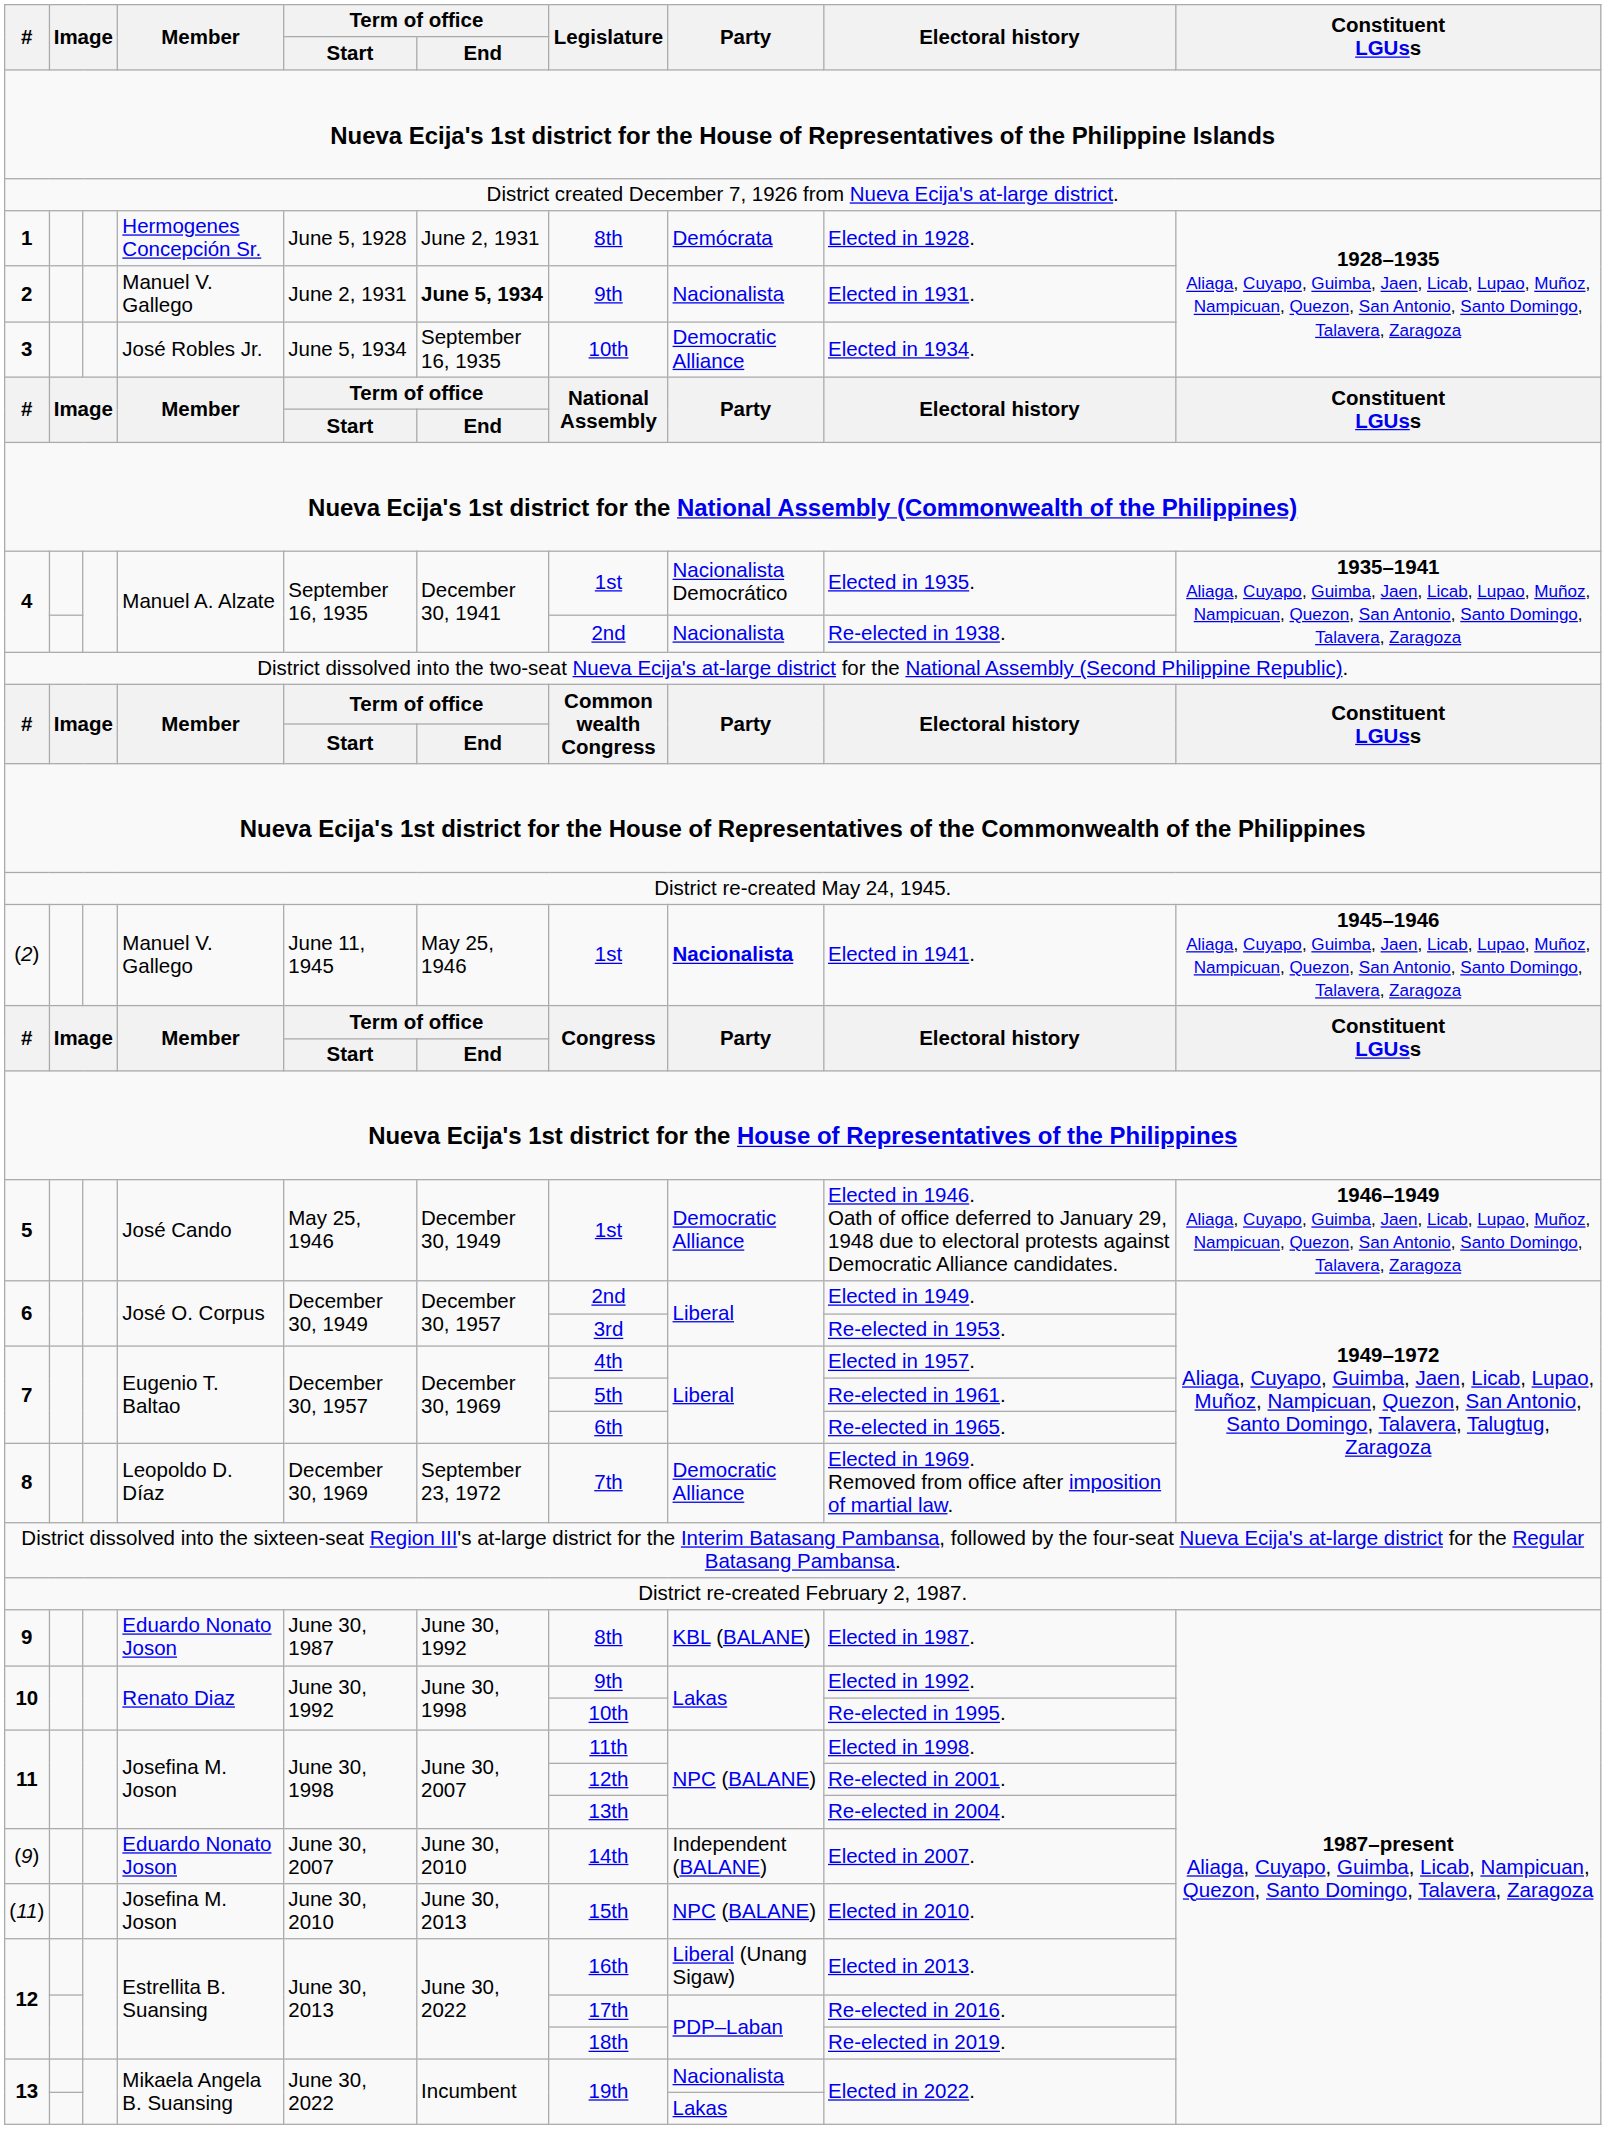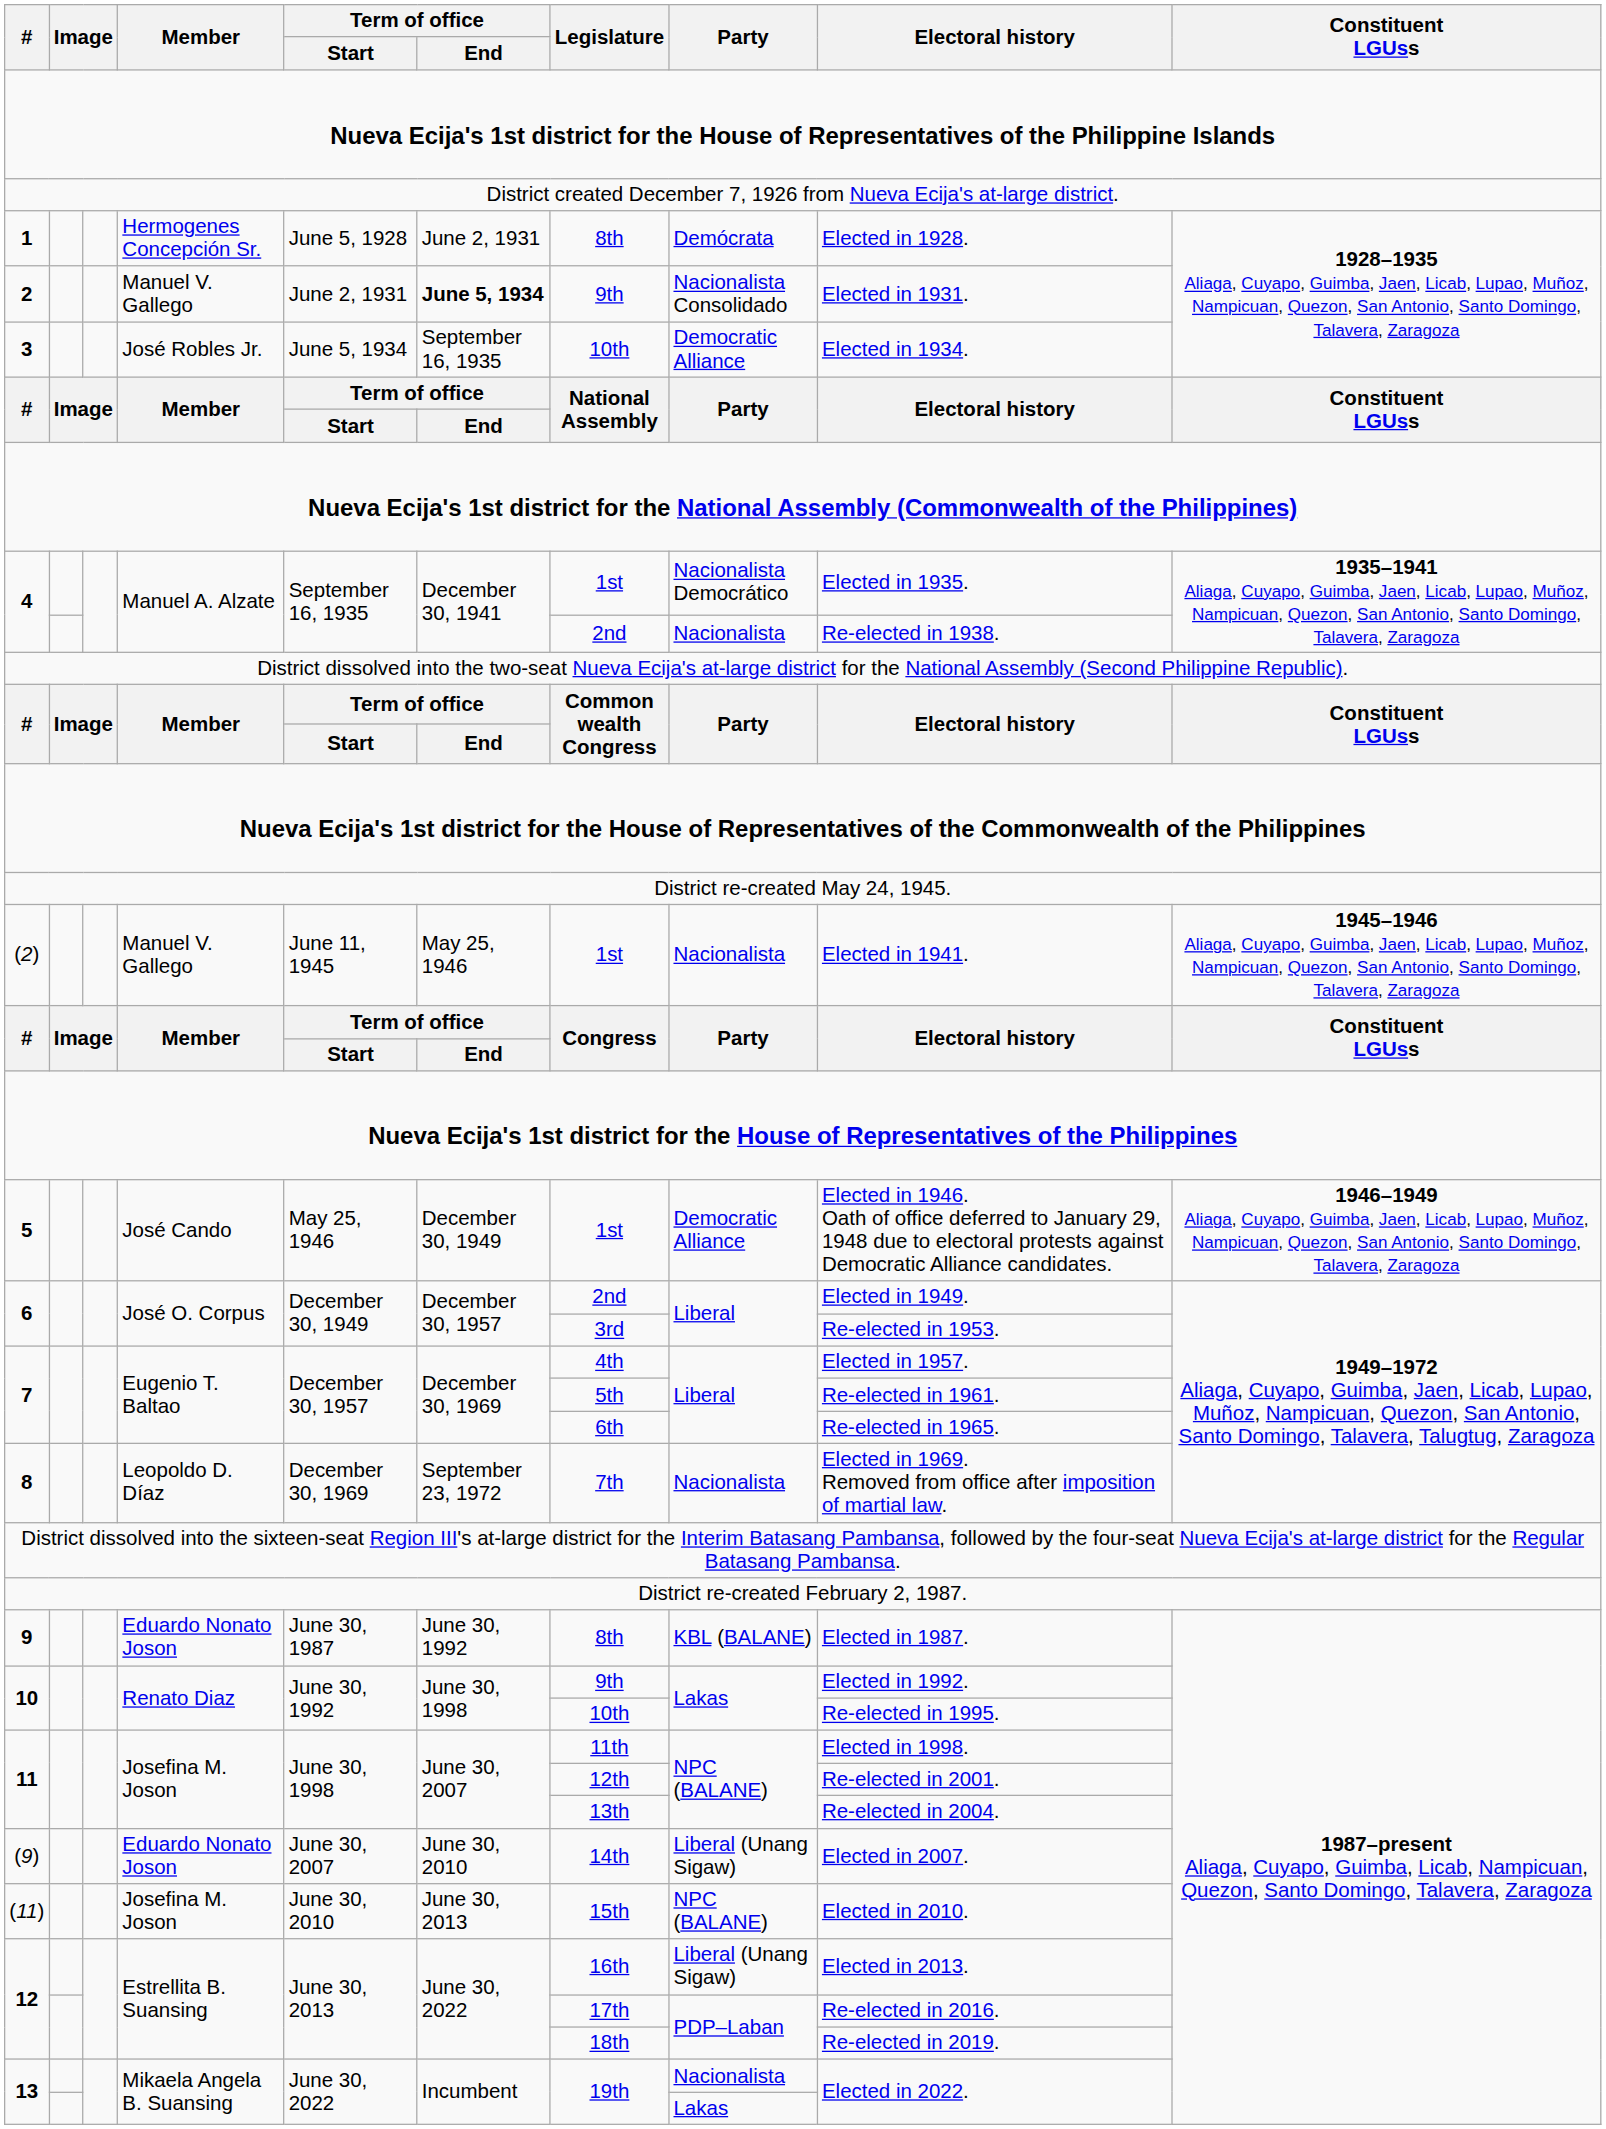(728, 293) Nacionalista -> (730, 293) Nacionalista Consolidado
(733, 955) bold -> (729, 955) normal
(724, 1482) Democratic Alliance -> (729, 1482) Nacionalista
(730, 1855) Independent (BALANE) -> (741, 1855) Liberal (Unang Sigaw)
